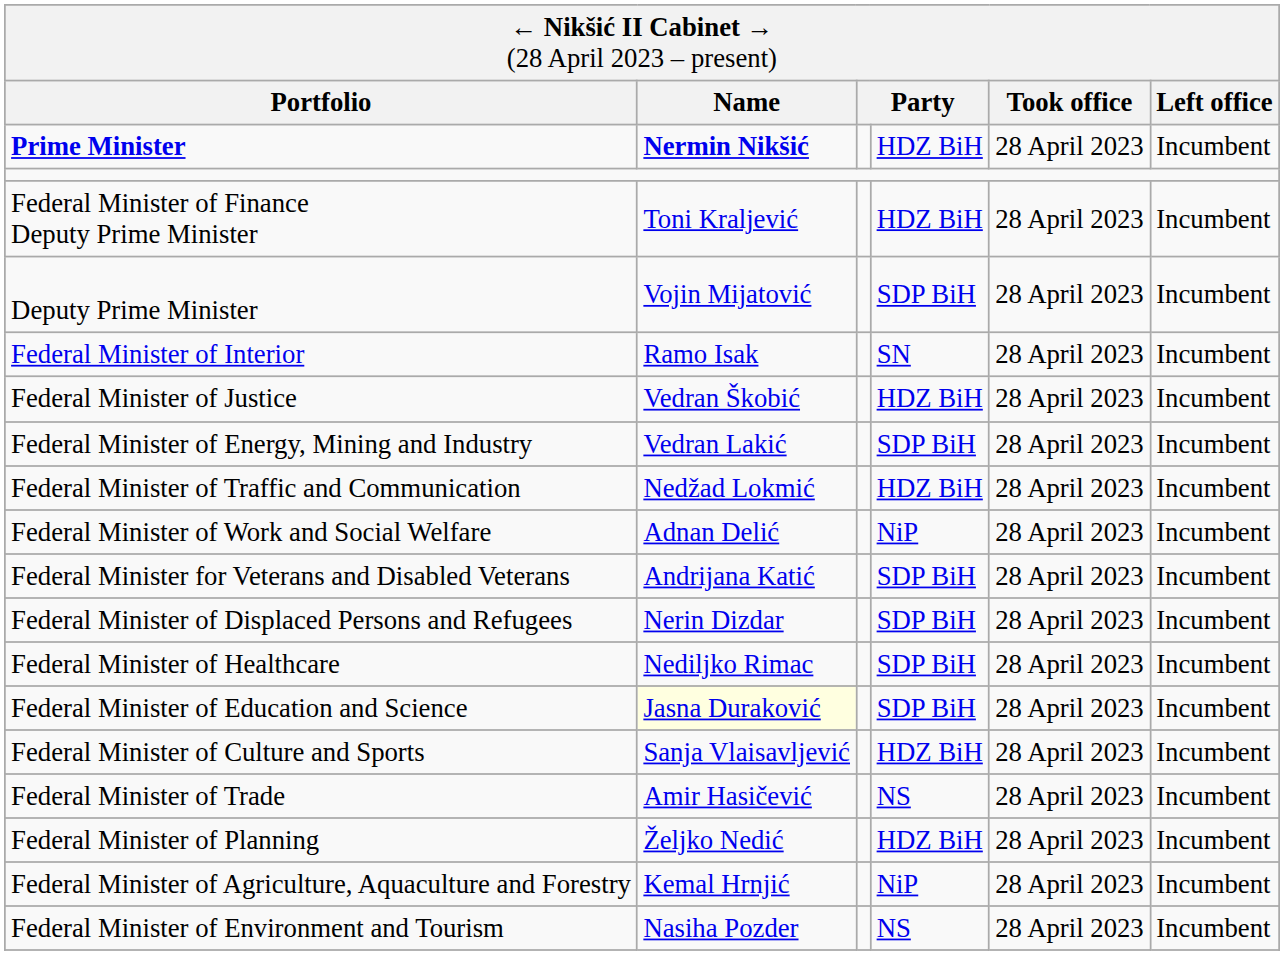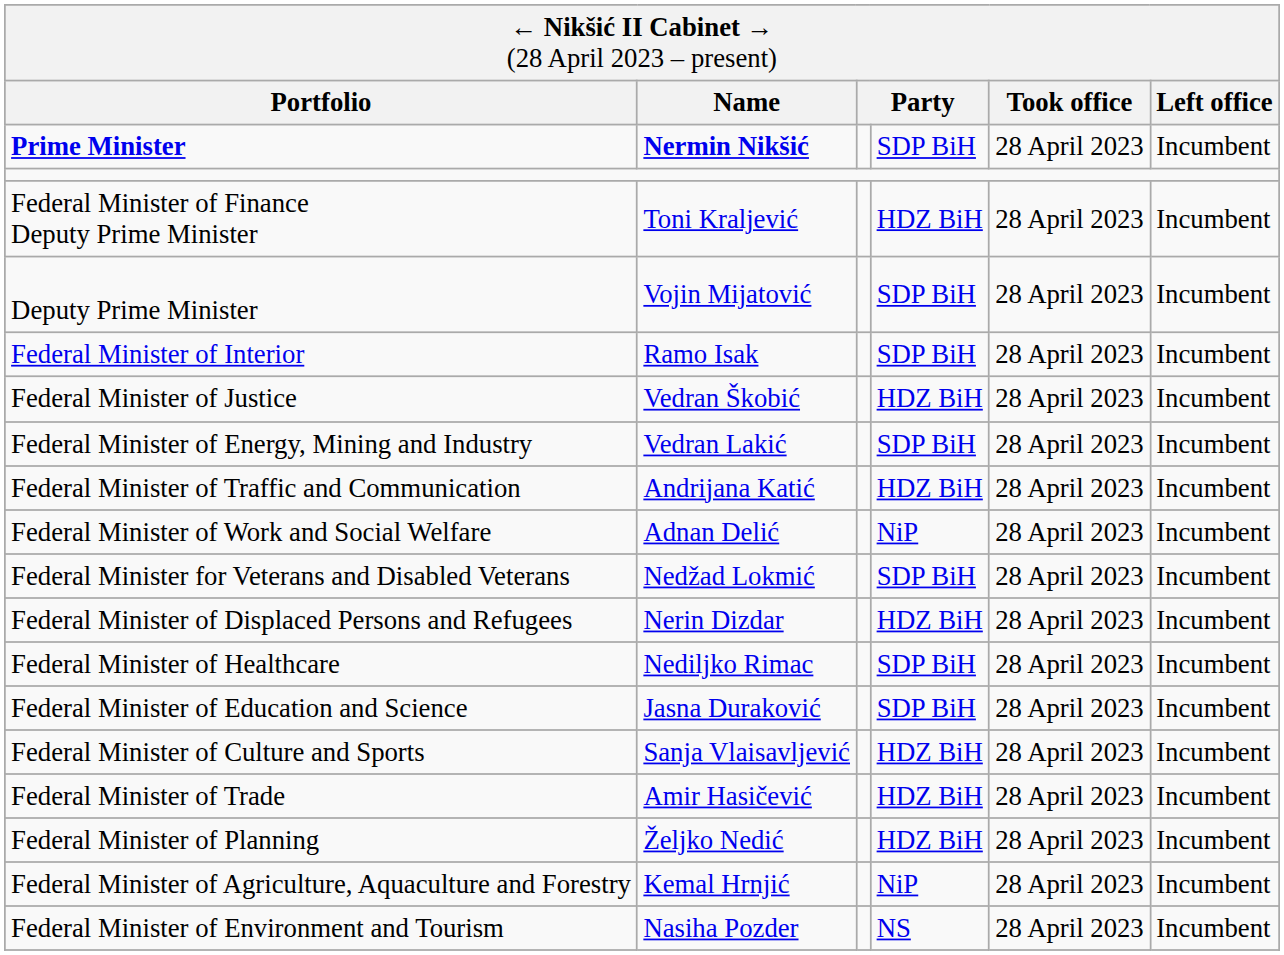(930, 146) HDZ BiH -> (926, 146) SDP BiH
(894, 354) SN -> (926, 354) SDP BiH
(729, 487) Nedžad Lokmić -> (729, 487) Andrijana Katić
(729, 575) Andrijana Katić -> (729, 575) Nedžad Lokmić
(926, 619) SDP BiH -> (930, 619) HDZ BiH
(732, 707) lightyellow background -> (732, 707) no background
(894, 795) NS -> (930, 795) HDZ BiH
